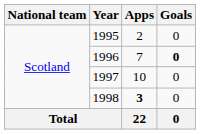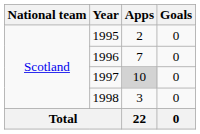(176, 56) bold -> (176, 56) normal
(139, 77) no background -> (139, 77) lightgrey background
(139, 98) bold -> (139, 98) normal
